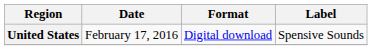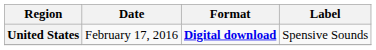(228, 34) normal -> (230, 34) bold
